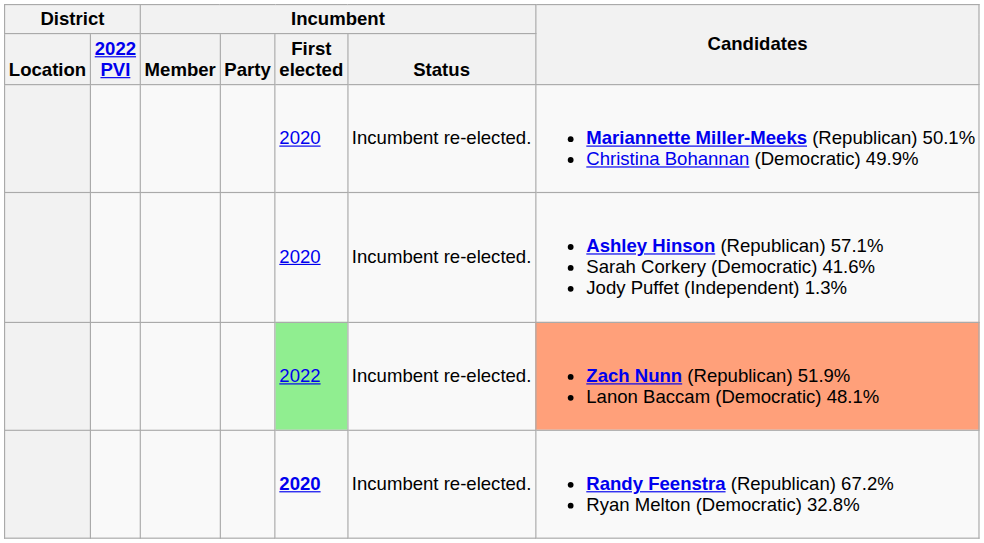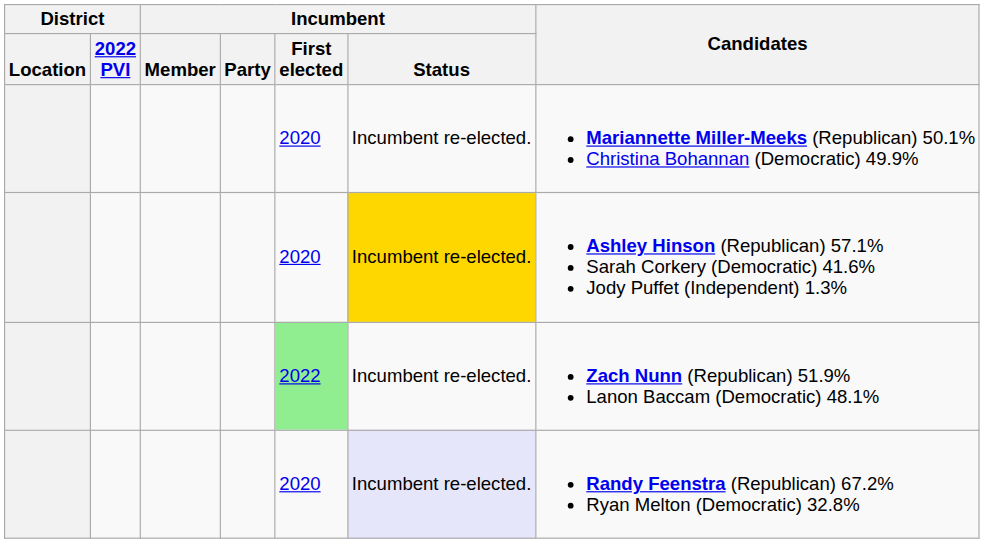(442, 257) no background -> (442, 257) gold background
(758, 386) lightsalmon background -> (758, 386) no background
(300, 484) bold -> (300, 484) normal
(442, 484) no background -> (442, 484) lavender background
